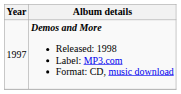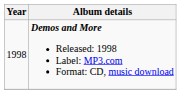(17, 54) 1997 -> (17, 54) 1998
